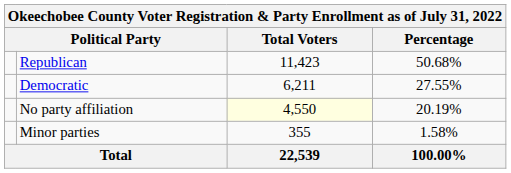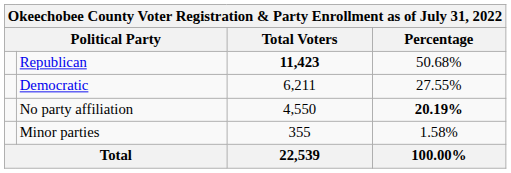(300, 62) normal -> (300, 62) bold
(300, 109) lightyellow background -> (300, 109) no background
(439, 109) normal -> (439, 109) bold
